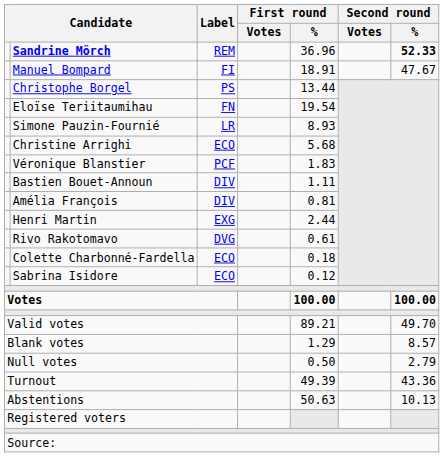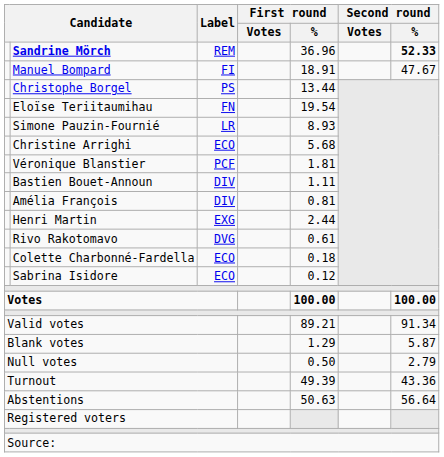(321, 164) 1.83 -> (321, 164) 1.81
(418, 325) 49.70 -> (418, 325) 91.34
(422, 344) 8.57 -> (422, 344) 5.87
(418, 400) 10.13 -> (418, 400) 56.64
